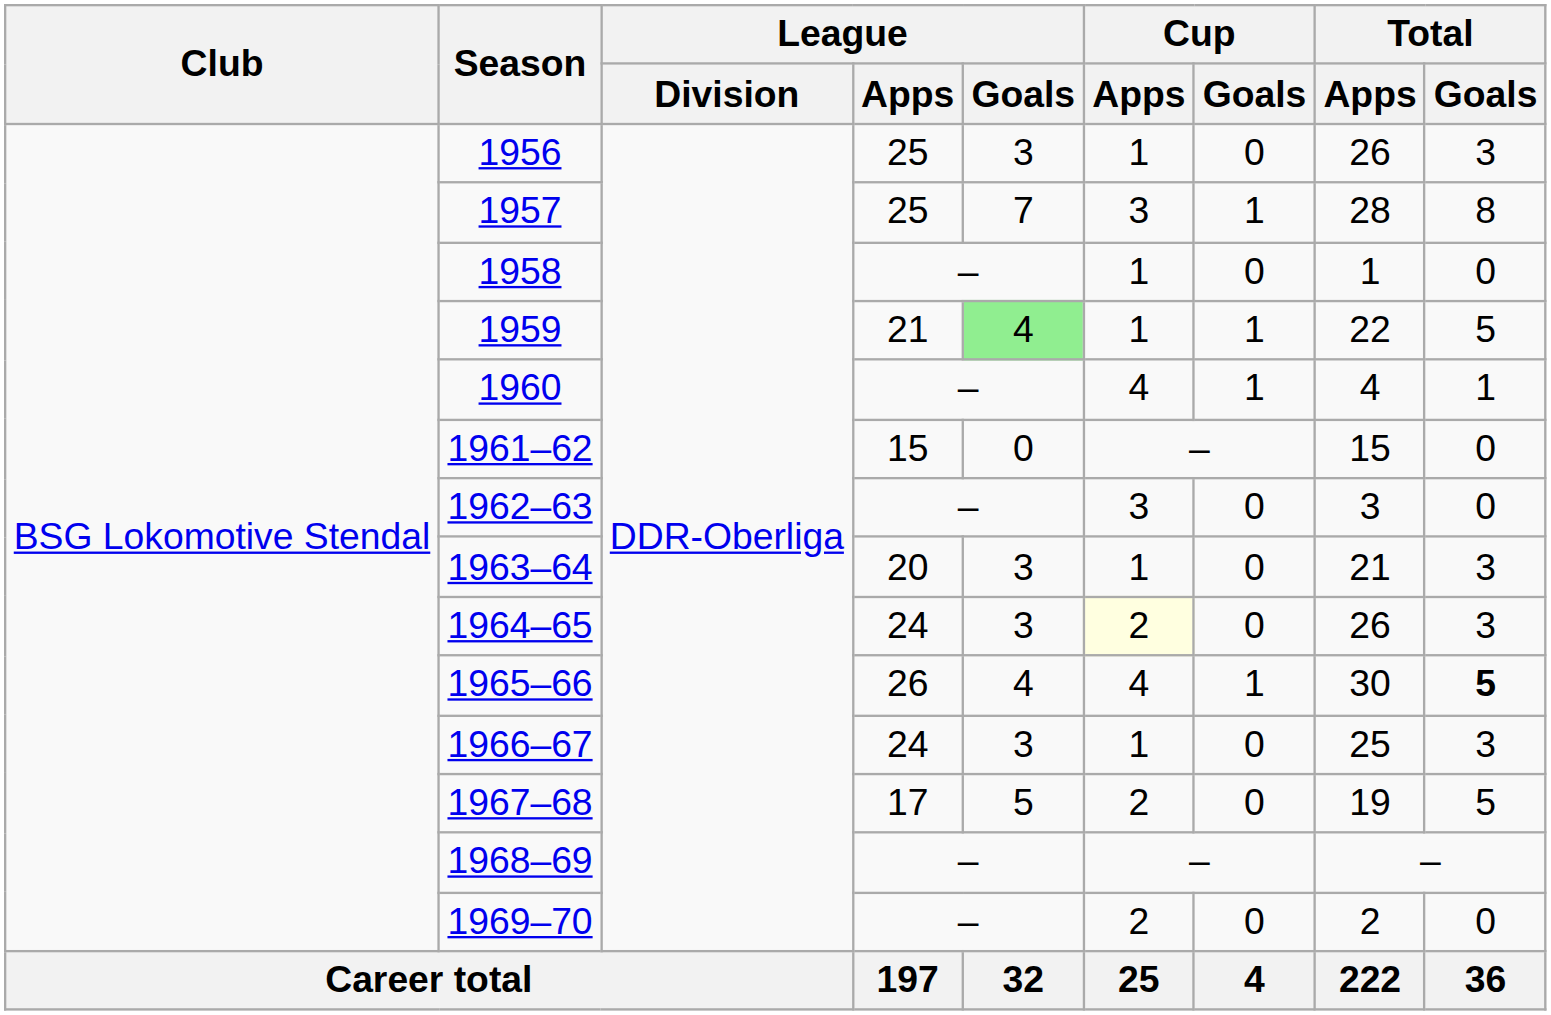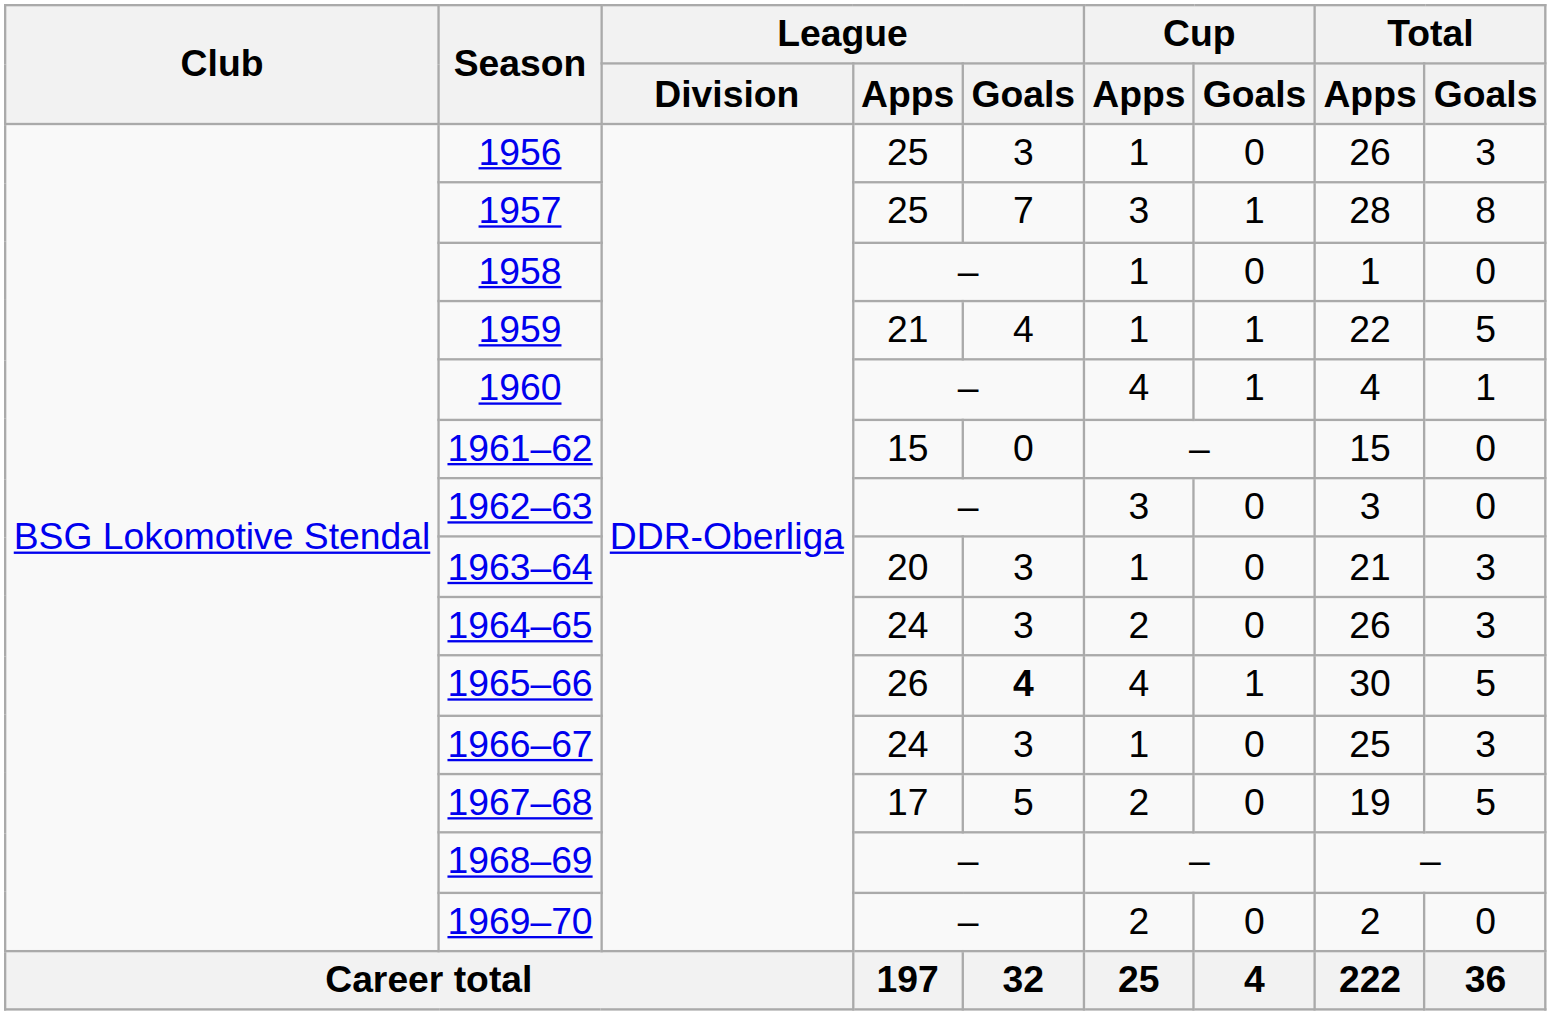(1023, 329) lightgreen background -> (1023, 329) no background
(1139, 625) lightyellow background -> (1139, 625) no background
(1023, 684) normal -> (1023, 684) bold
(1486, 684) bold -> (1486, 684) normal
